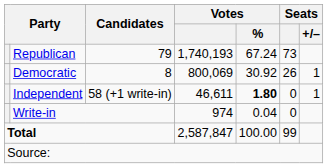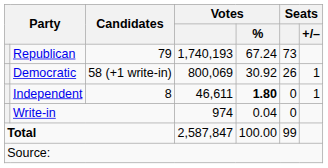(168, 73) 8 -> (130, 73) 58 (+1 write-in)
(130, 93) 58 (+1 write-in) -> (168, 93) 8
